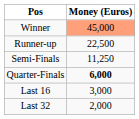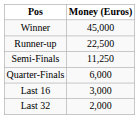(101, 28) lightsalmon background -> (101, 28) no background
(101, 75) bold -> (101, 75) normal
